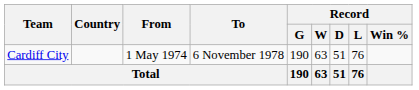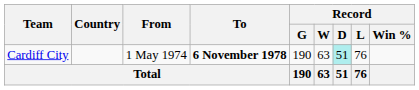(238, 54) normal -> (240, 54) bold
(339, 54) no background -> (342, 54) paleturquoise background
